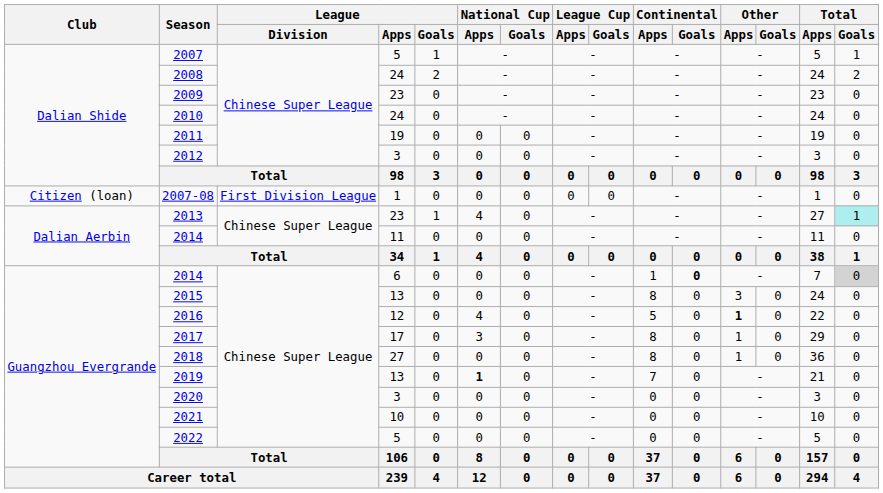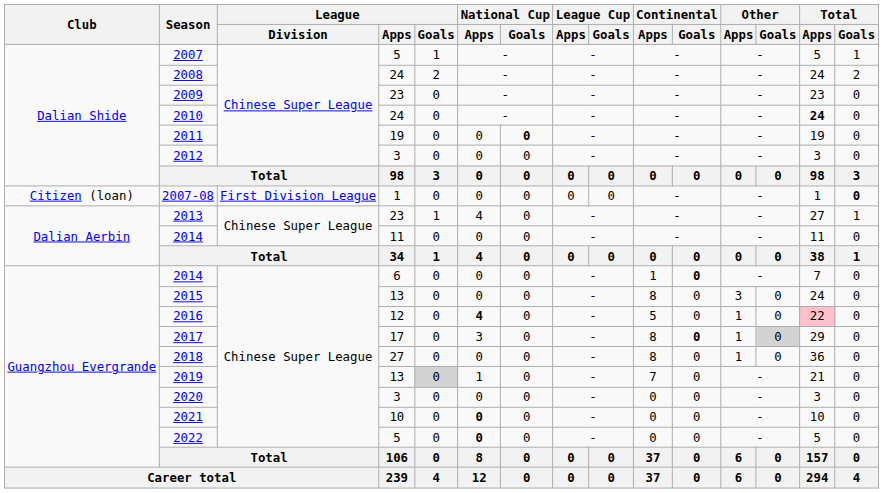(817, 115) normal -> (817, 115) bold
(527, 135) normal -> (527, 135) bold
(857, 196) normal -> (857, 196) bold
(857, 216) paleturquoise background -> (857, 216) no background
(857, 276) lightgrey background -> (857, 276) no background
(479, 316) normal -> (479, 316) bold
(739, 316) bold -> (739, 316) normal
(817, 316) no background -> (817, 316) pink background
(697, 337) normal -> (697, 337) bold
(778, 337) no background -> (778, 337) lightgrey background
(436, 377) no background -> (436, 377) lightgrey background
(479, 377) bold -> (479, 377) normal
(479, 417) normal -> (479, 417) bold
(479, 437) normal -> (479, 437) bold
